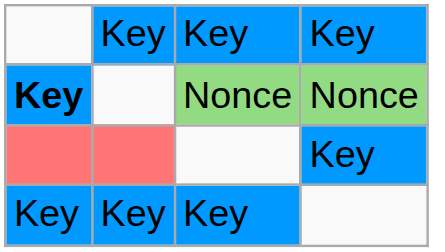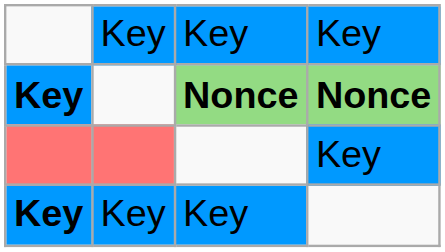(238, 94) normal -> (241, 94) bold
(364, 94) normal -> (374, 94) bold
(46, 214) normal -> (49, 214) bold
